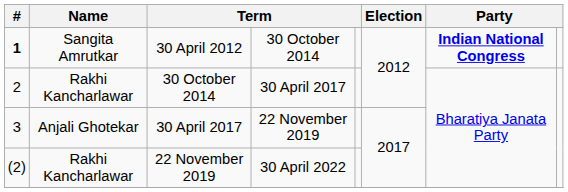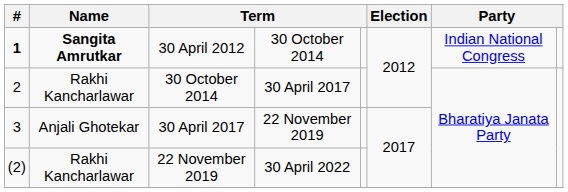(88, 47) normal -> (89, 47) bold
(491, 47) bold -> (493, 47) normal
